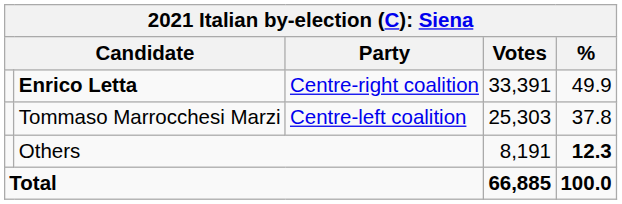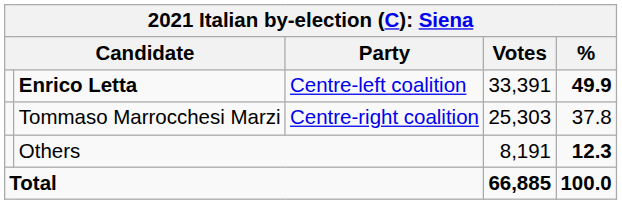(384, 85) Centre-right coalition -> (378, 85) Centre-left coalition
(592, 85) normal -> (592, 85) bold
(378, 118) Centre-left coalition -> (384, 118) Centre-right coalition
